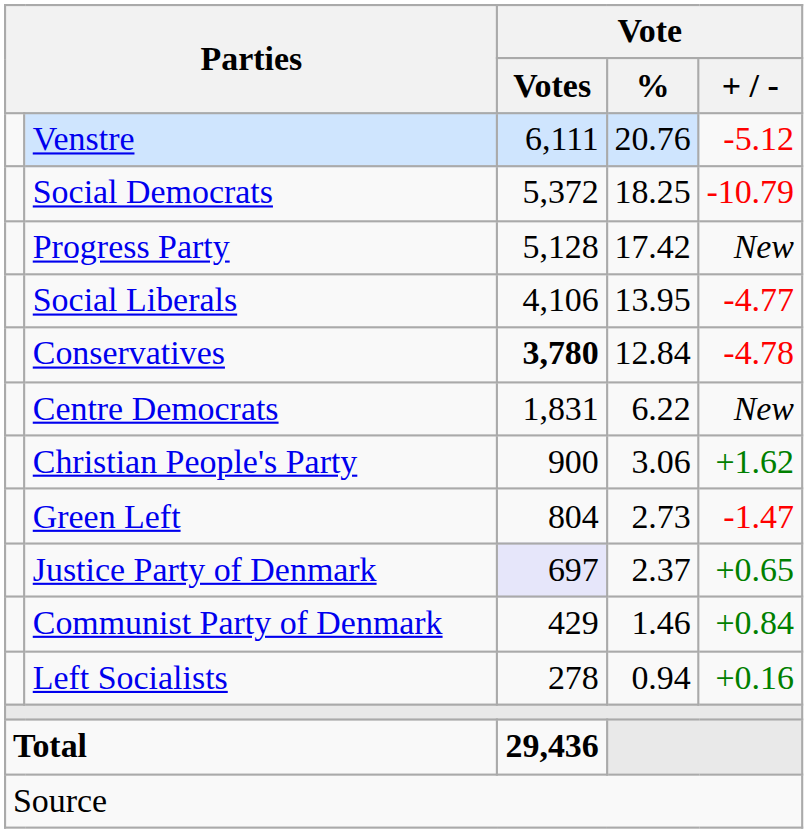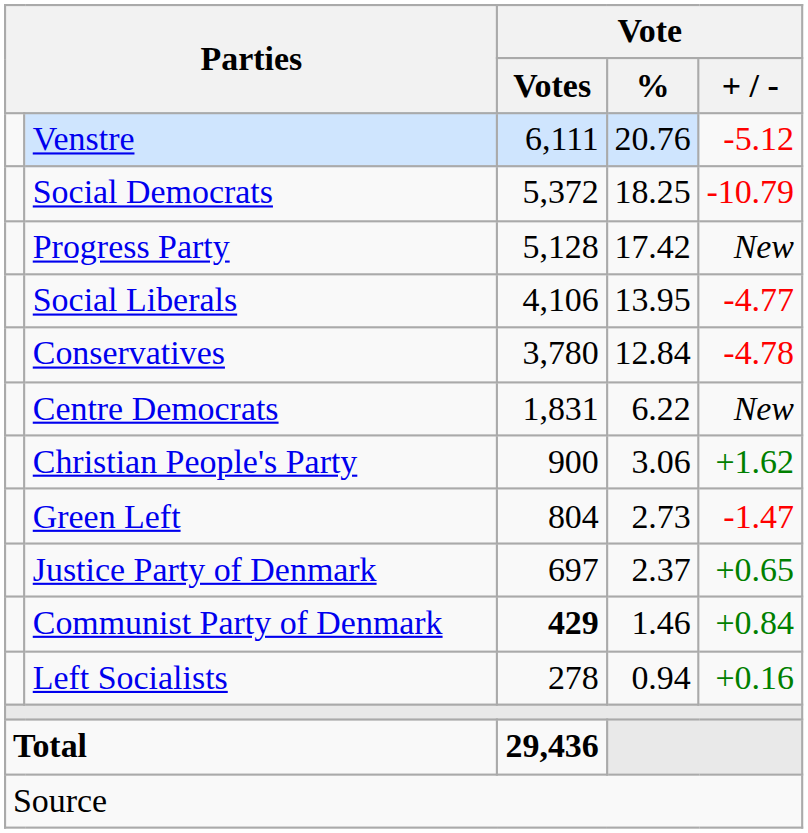(561, 354) bold -> (561, 354) normal
(573, 569) lavender background -> (573, 569) no background
(573, 623) normal -> (573, 623) bold
